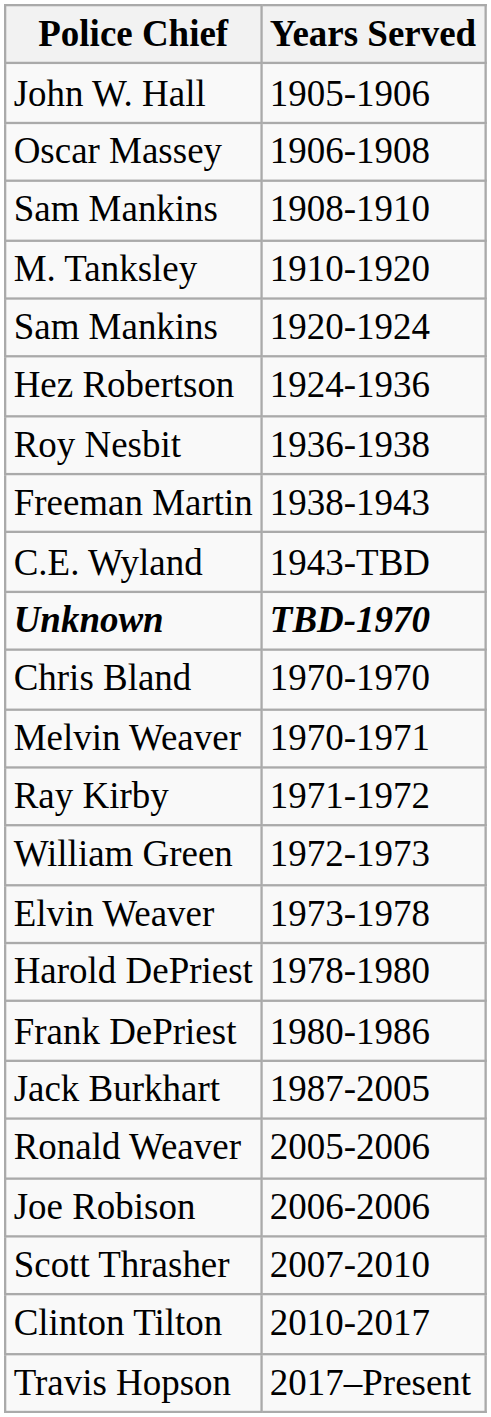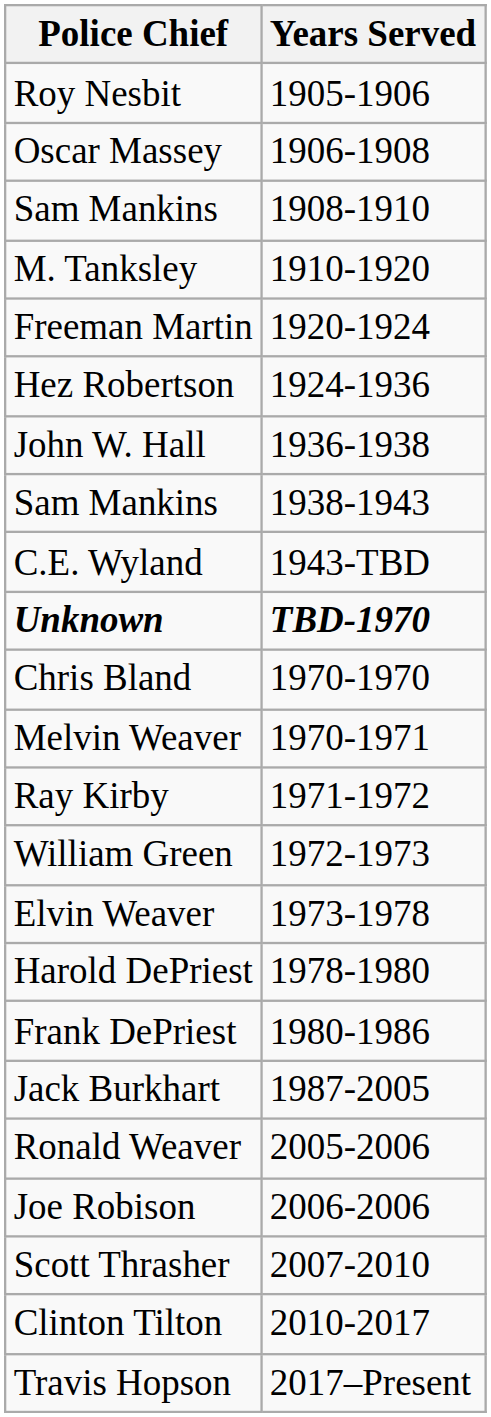(110, 92) John W. Hall -> (97, 92) Roy Nesbit
(116, 326) Sam Mankins -> (133, 326) Freeman Martin
(97, 444) Roy Nesbit -> (110, 444) John W. Hall
(133, 502) Freeman Martin -> (116, 502) Sam Mankins
